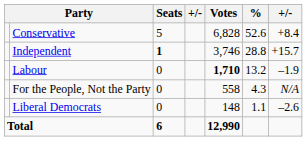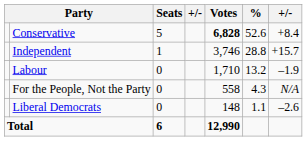(227, 32) normal -> (227, 32) bold
(159, 51) bold -> (159, 51) normal
(227, 70) bold -> (227, 70) normal
